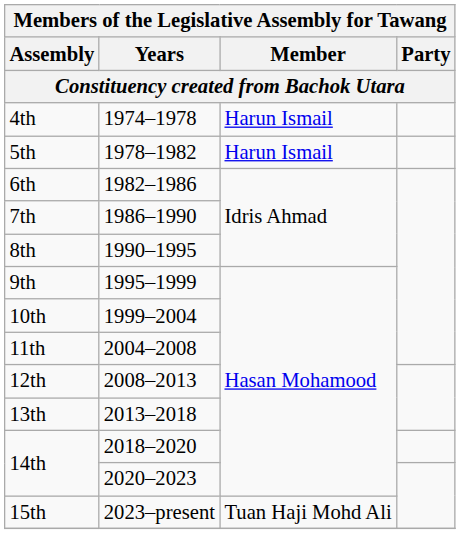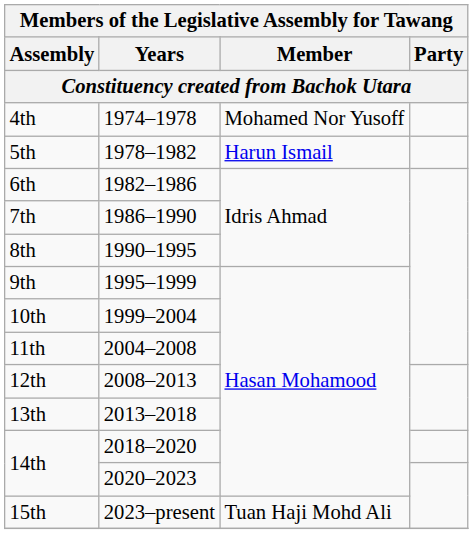(279, 119) Harun Ismail -> (314, 119) Mohamed Nor Yusoff
